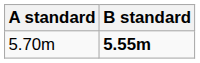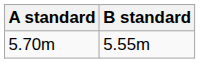(127, 44) bold -> (127, 44) normal
